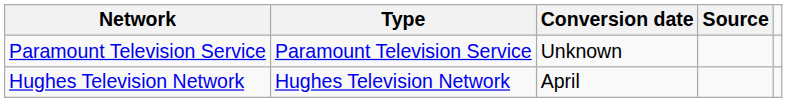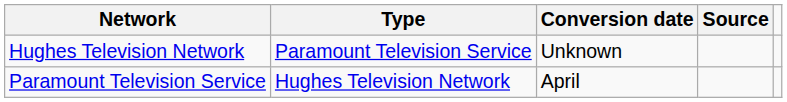(138, 50) Paramount Television Service -> (127, 50) Hughes Television Network
(127, 81) Hughes Television Network -> (138, 81) Paramount Television Service
